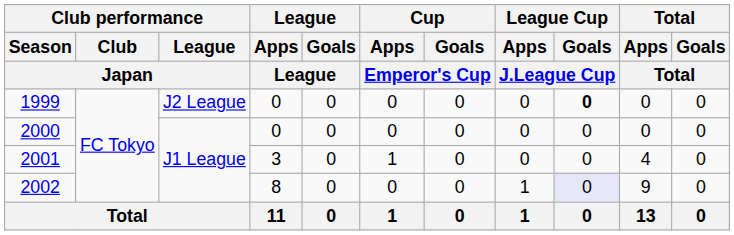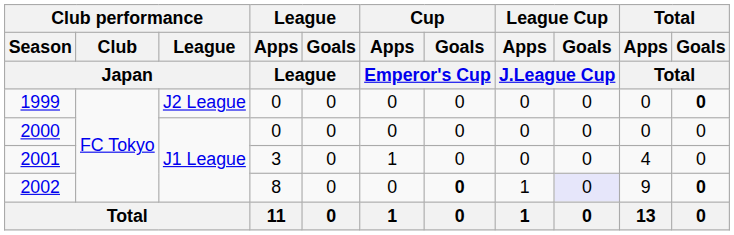(587, 103) bold -> (587, 103) normal
(701, 103) normal -> (701, 103) bold
(460, 187) normal -> (460, 187) bold
(701, 187) normal -> (701, 187) bold
